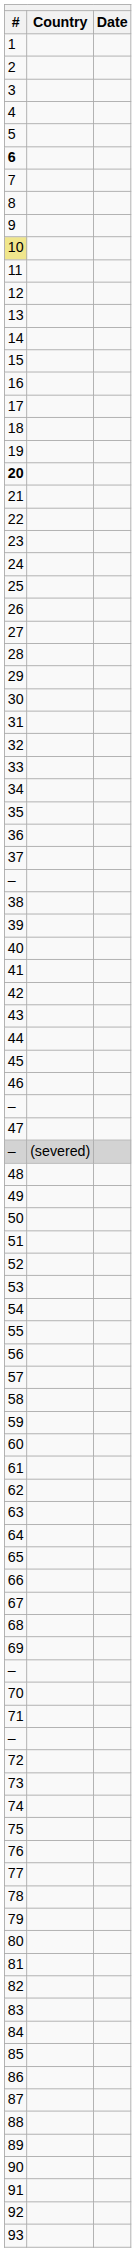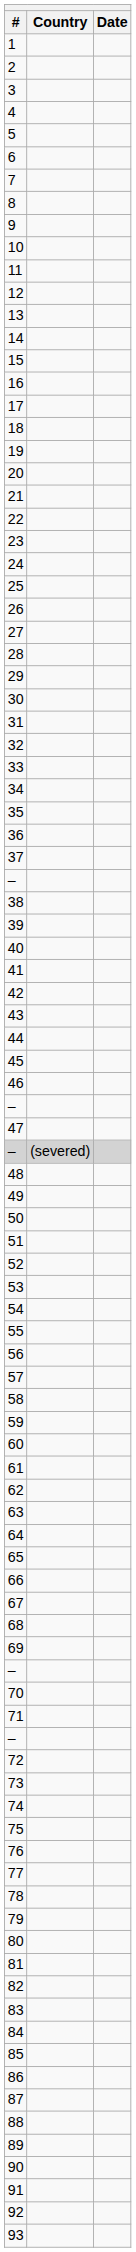(12, 157) bold -> (12, 157) normal
(16, 248) khaki background -> (16, 248) no background
(16, 474) bold -> (16, 474) normal
